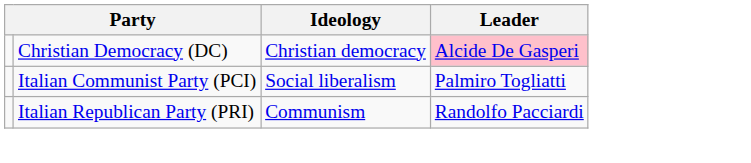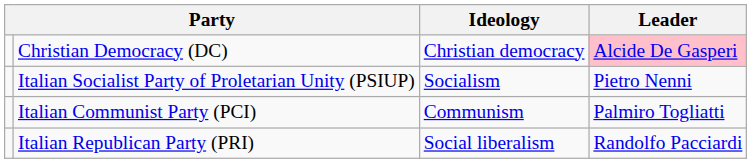+ row: (216, 81)
(330, 81) Social liberalism -> (474, 111) Communism
(315, 111) Communism -> (489, 142) Social liberalism
